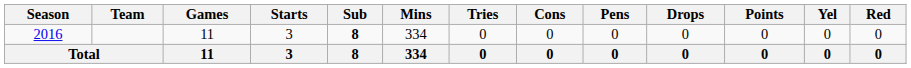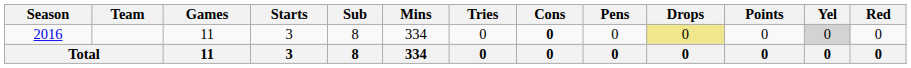(355, 34) bold -> (355, 34) normal
(550, 34) normal -> (550, 34) bold
(685, 34) no background -> (685, 34) khaki background
(827, 34) no background -> (827, 34) lightgrey background
